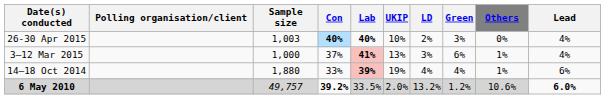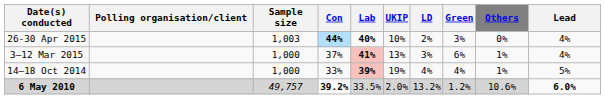(334, 39) 40% -> (334, 39) 44%
(286, 70) 1,880 -> (286, 70) 1,000
(565, 70) 6% -> (565, 70) 5%
